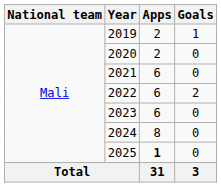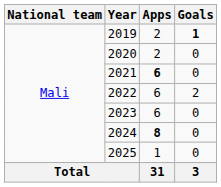(196, 34) normal -> (196, 34) bold
(157, 73) normal -> (157, 73) bold
(157, 133) normal -> (157, 133) bold
(157, 152) bold -> (157, 152) normal
